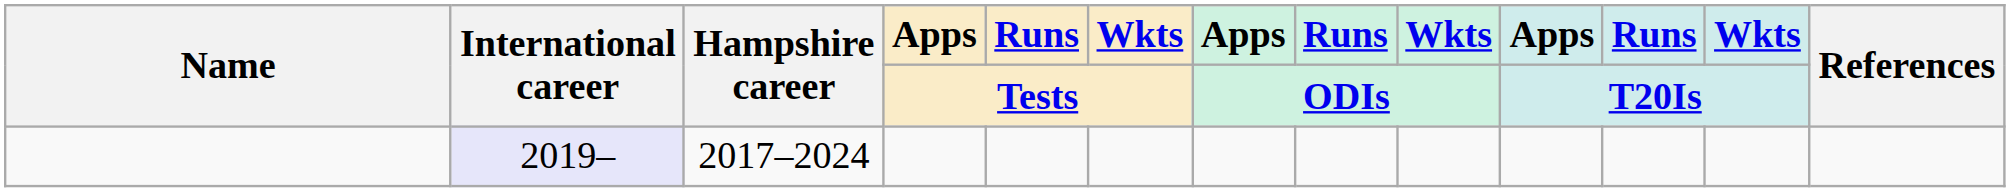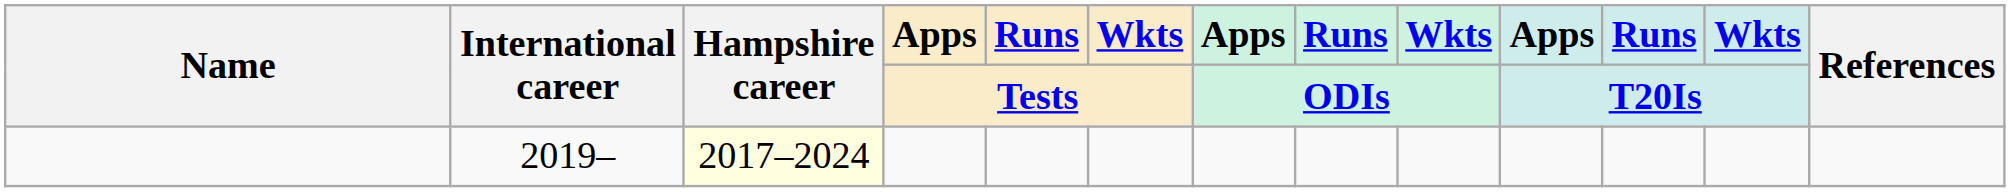(568, 155) lavender background -> (568, 155) no background
(784, 155) no background -> (784, 155) lightyellow background
